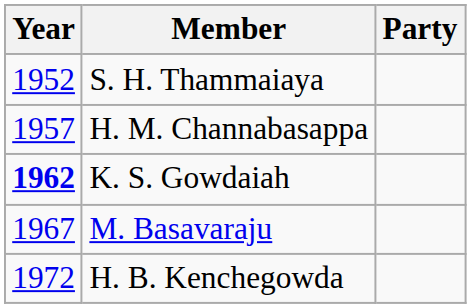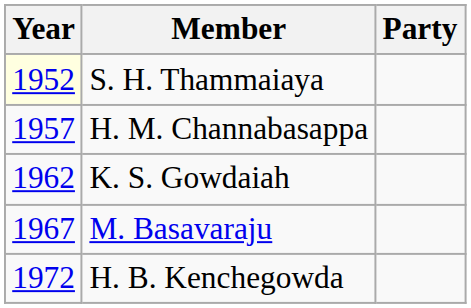(44, 79) no background -> (44, 79) lightyellow background
(44, 178) bold -> (44, 178) normal
